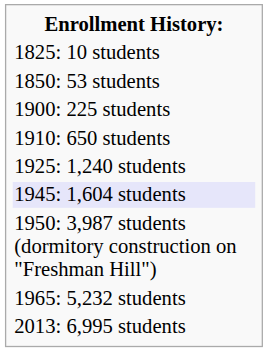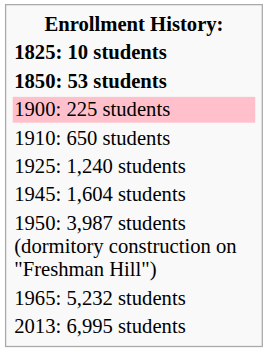(87, 53) normal -> (90, 53) bold
(87, 81) normal -> (90, 81) bold
(92, 109) no background -> (92, 109) pink background
(100, 195) lavender background -> (100, 195) no background
